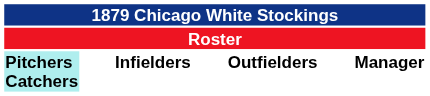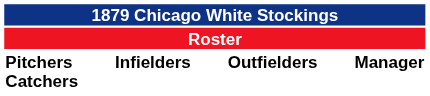(42, 71) paleturquoise background -> (42, 71) no background
